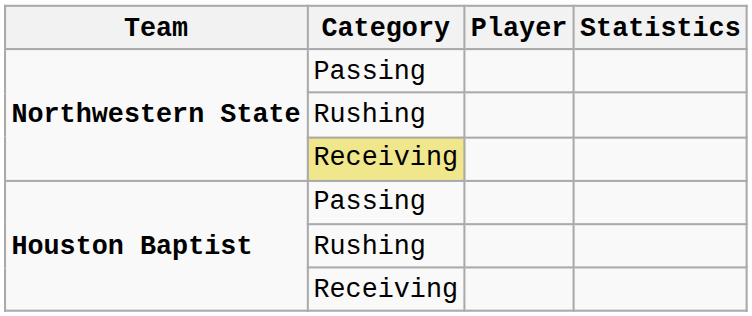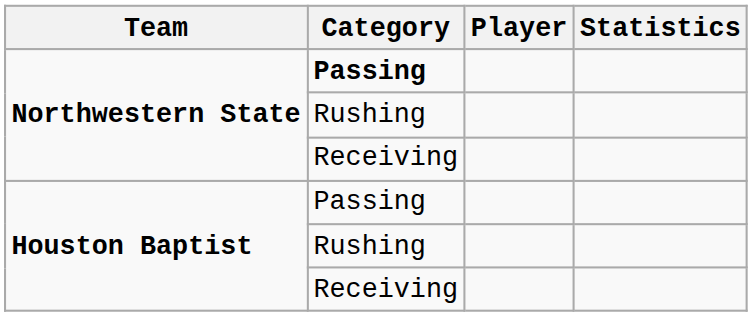(370, 71) normal -> (370, 71) bold
(386, 159) khaki background -> (386, 159) no background
